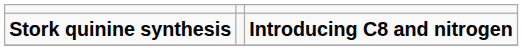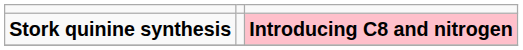(381, 29) no background -> (381, 29) pink background
